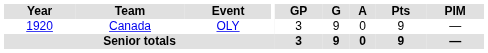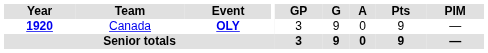(40, 26) normal -> (40, 26) bold
(228, 26) normal -> (228, 26) bold
